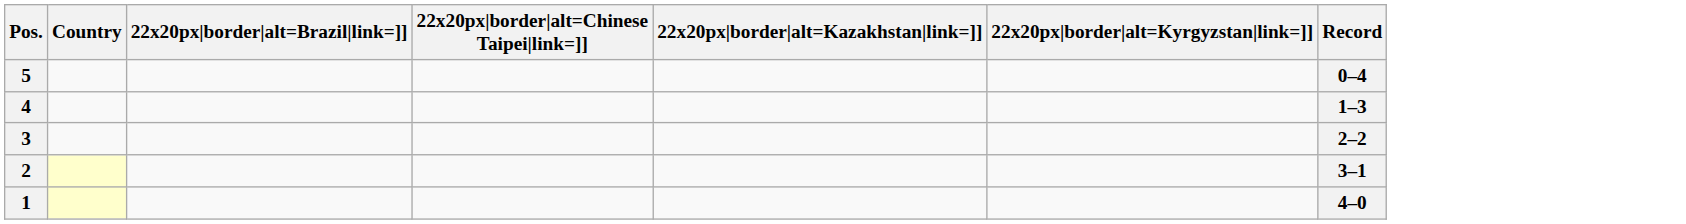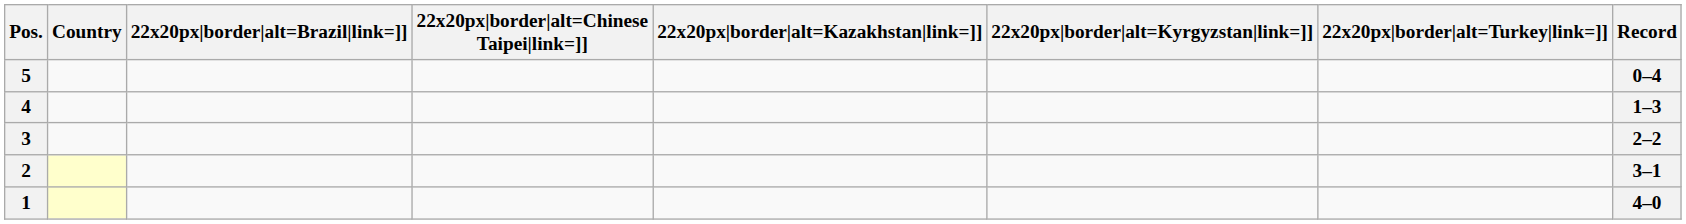+ column: (1465, 32)
